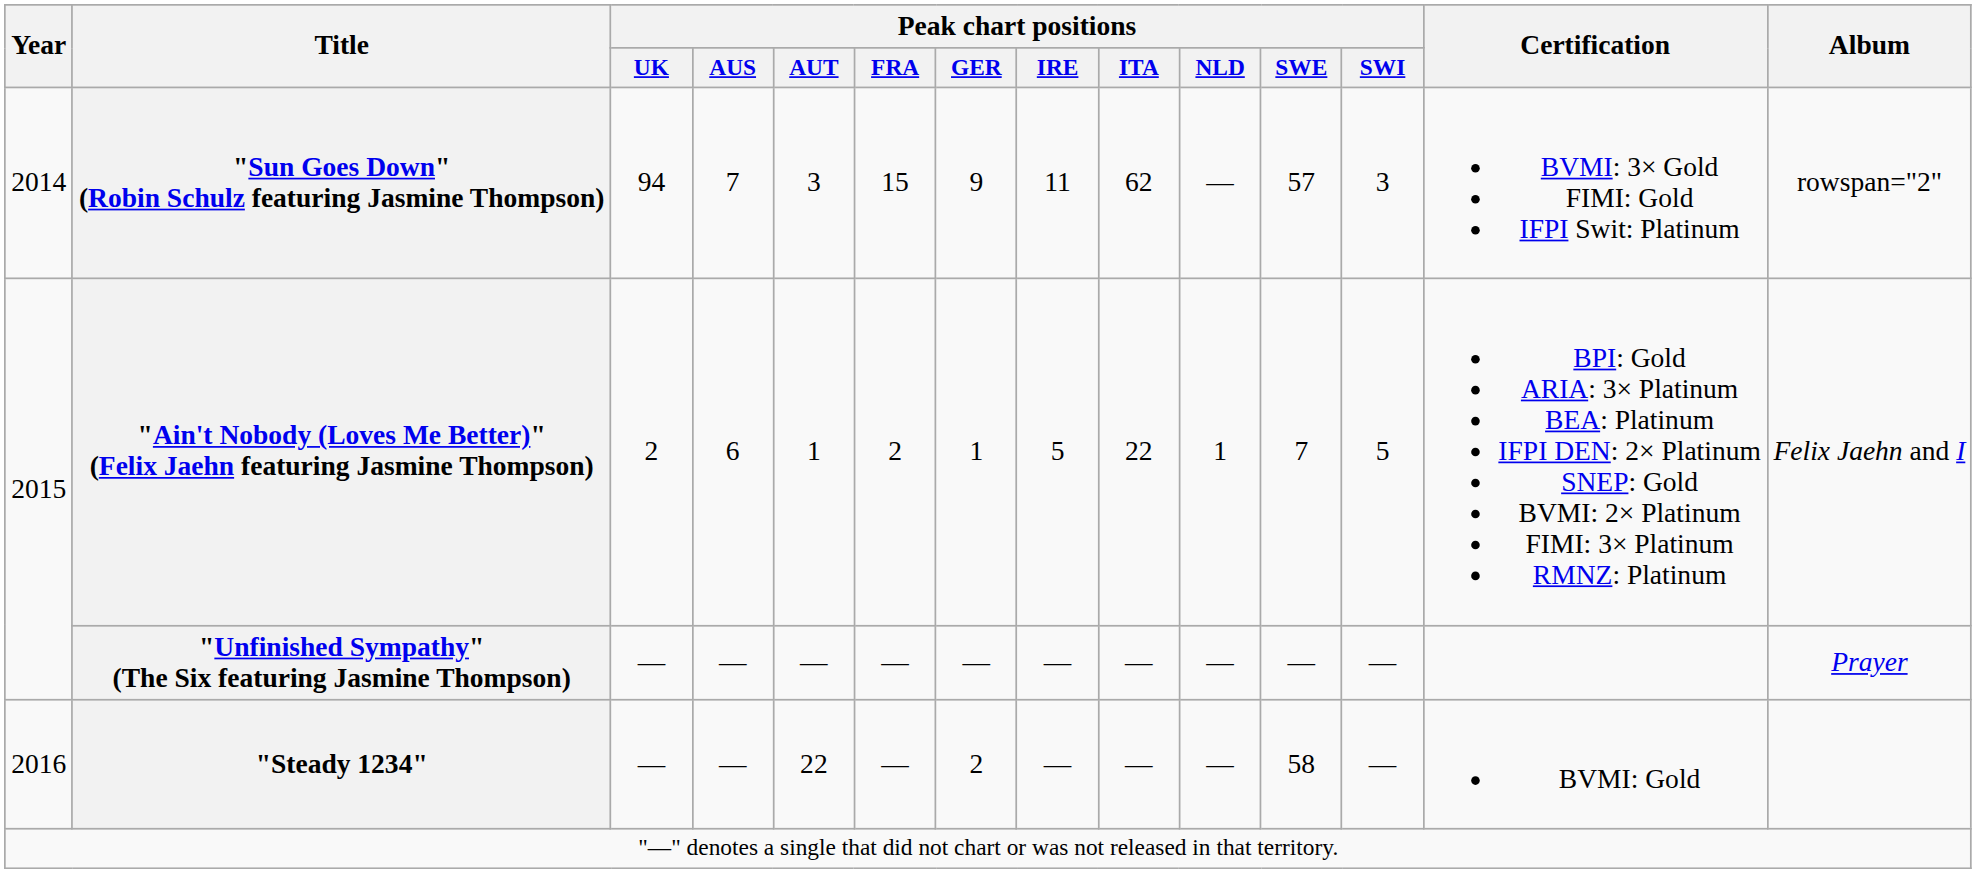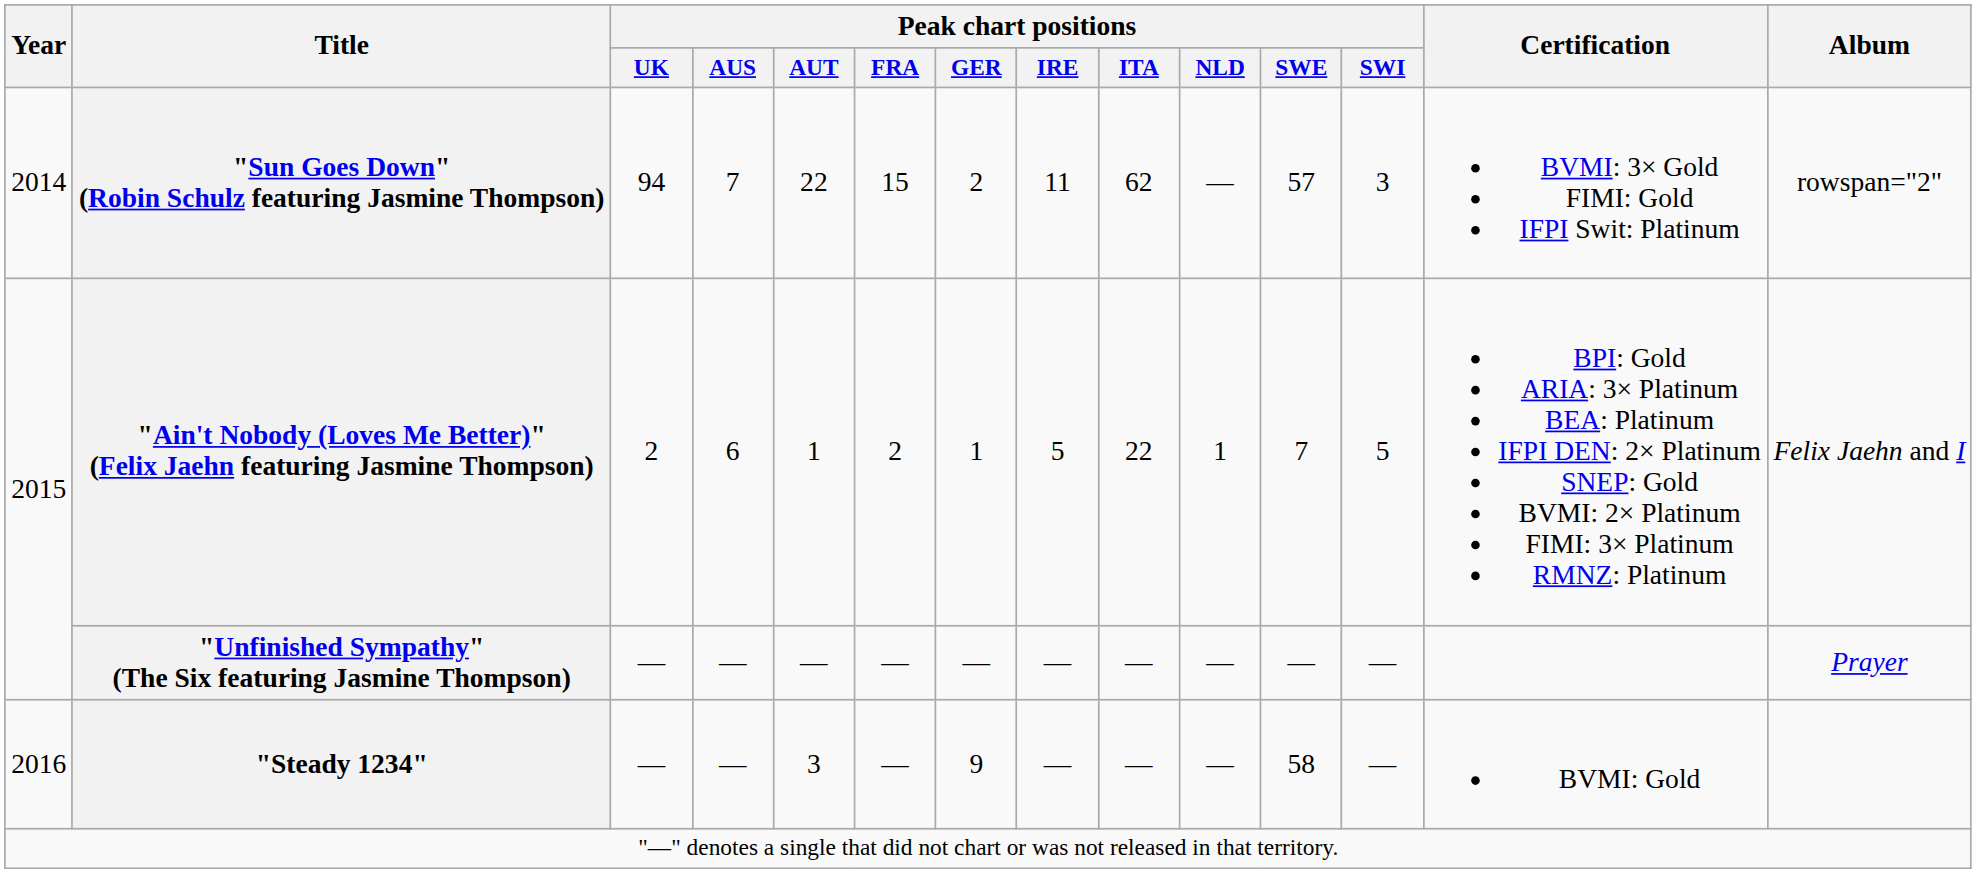(814, 182) 3 -> (814, 182) 22
(976, 182) 9 -> (976, 182) 2
(814, 764) 22 -> (814, 764) 3
(976, 764) 2 -> (976, 764) 9
